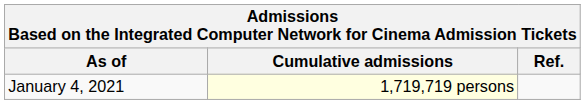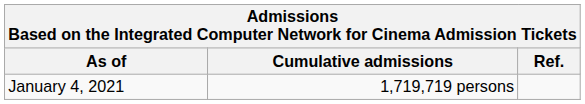(447, 86) lightyellow background -> (447, 86) no background
